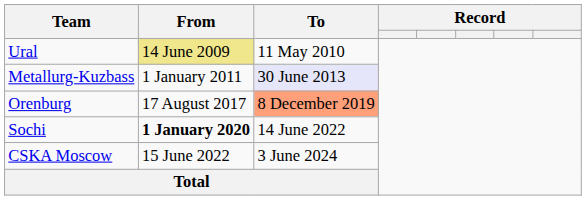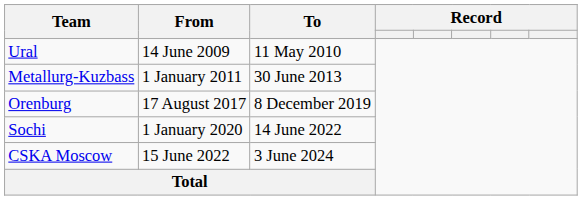(186, 51) khaki background -> (186, 51) no background
(302, 77) lavender background -> (298, 77) no background
(316, 103) lightsalmon background -> (312, 103) no background
(196, 129) bold -> (192, 129) normal
